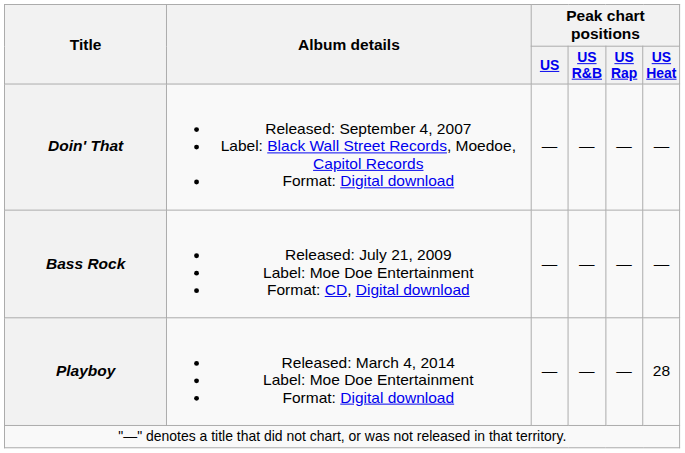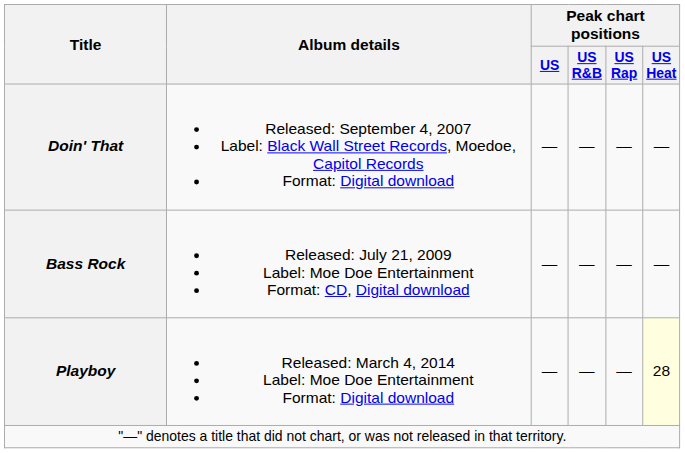(661, 371) no background -> (661, 371) lightyellow background
